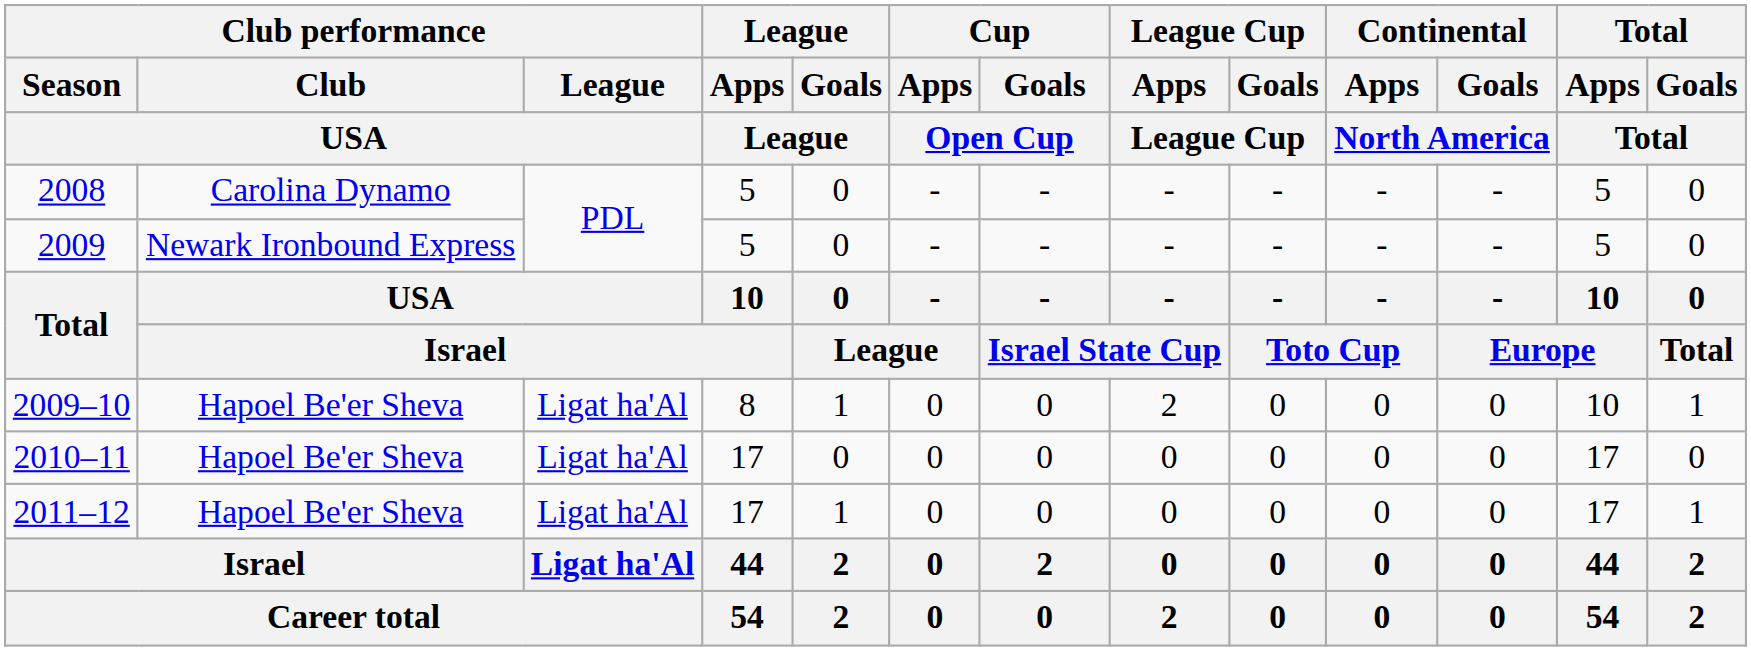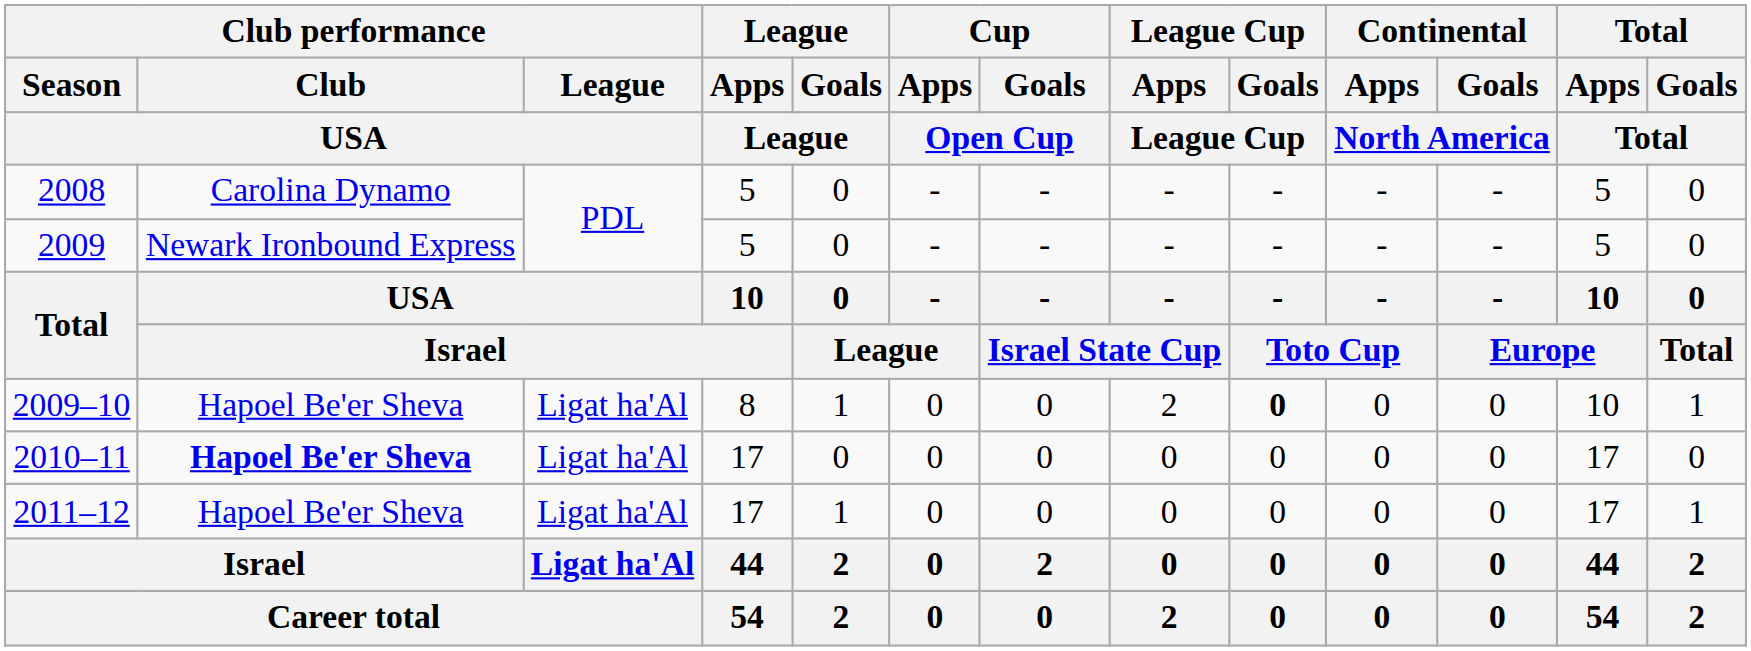(1278, 404) normal -> (1278, 404) bold
(331, 457) normal -> (331, 457) bold
